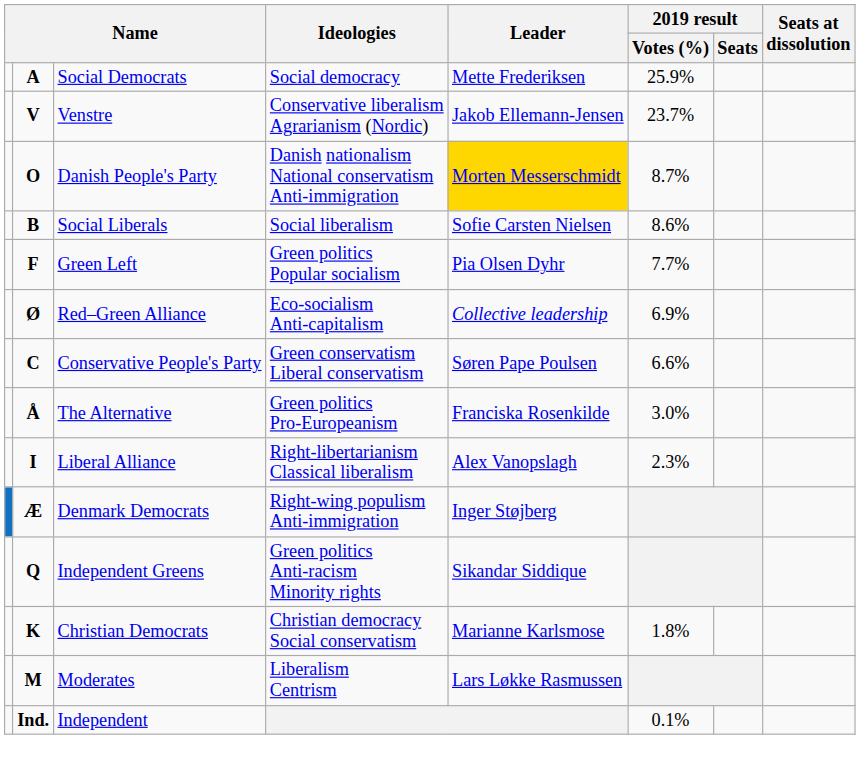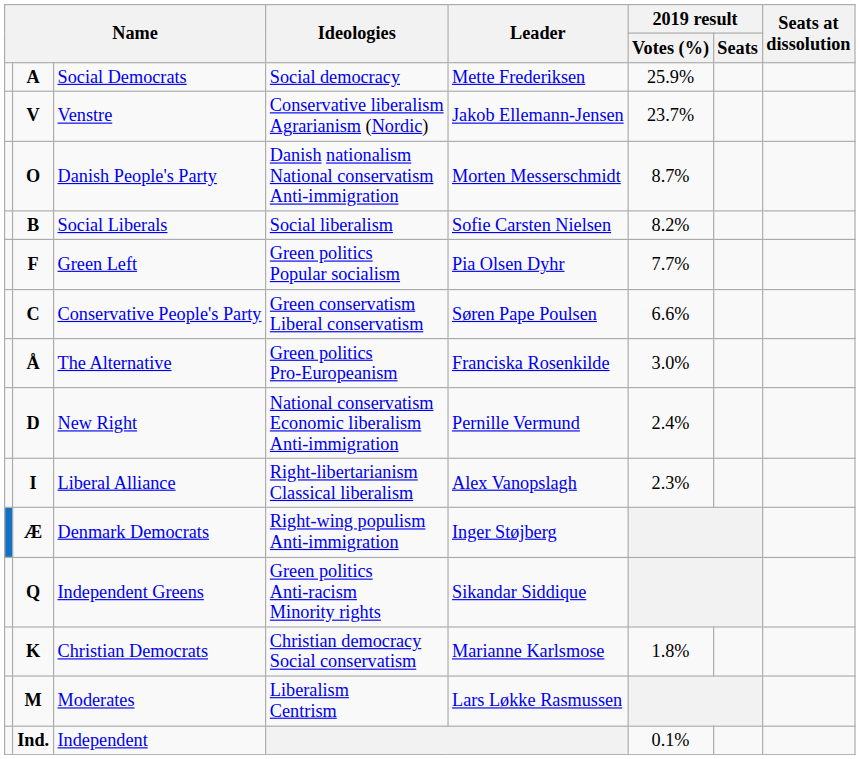(536, 175) gold background -> (536, 175) no background
(671, 225) 8.6% -> (671, 225) 8.2%
- row: (132, 313)
+ row: (97, 422)
